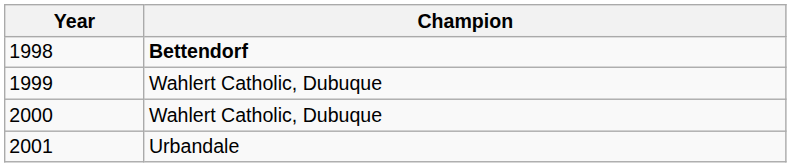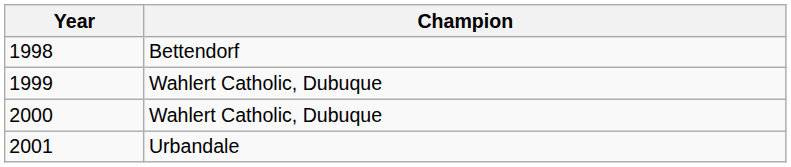(198, 52) bold -> (194, 52) normal
